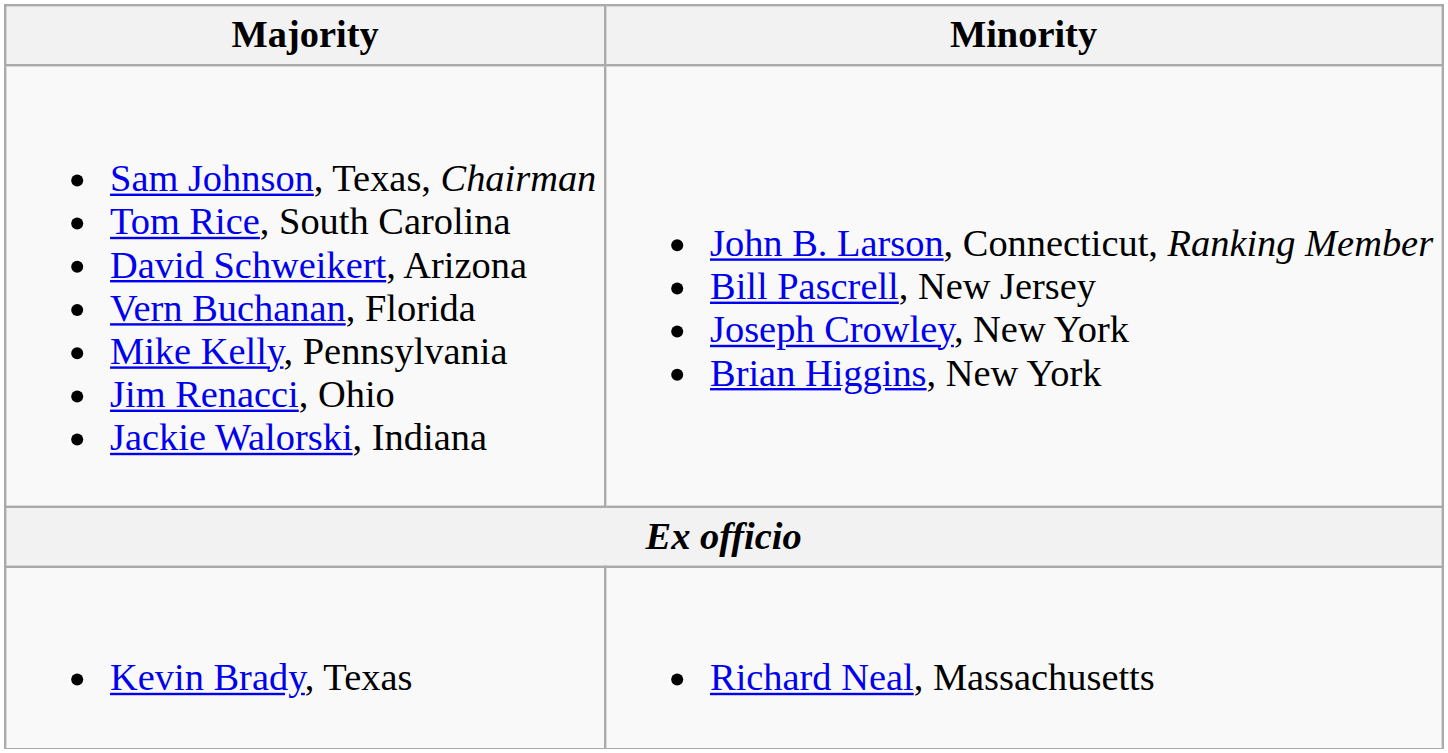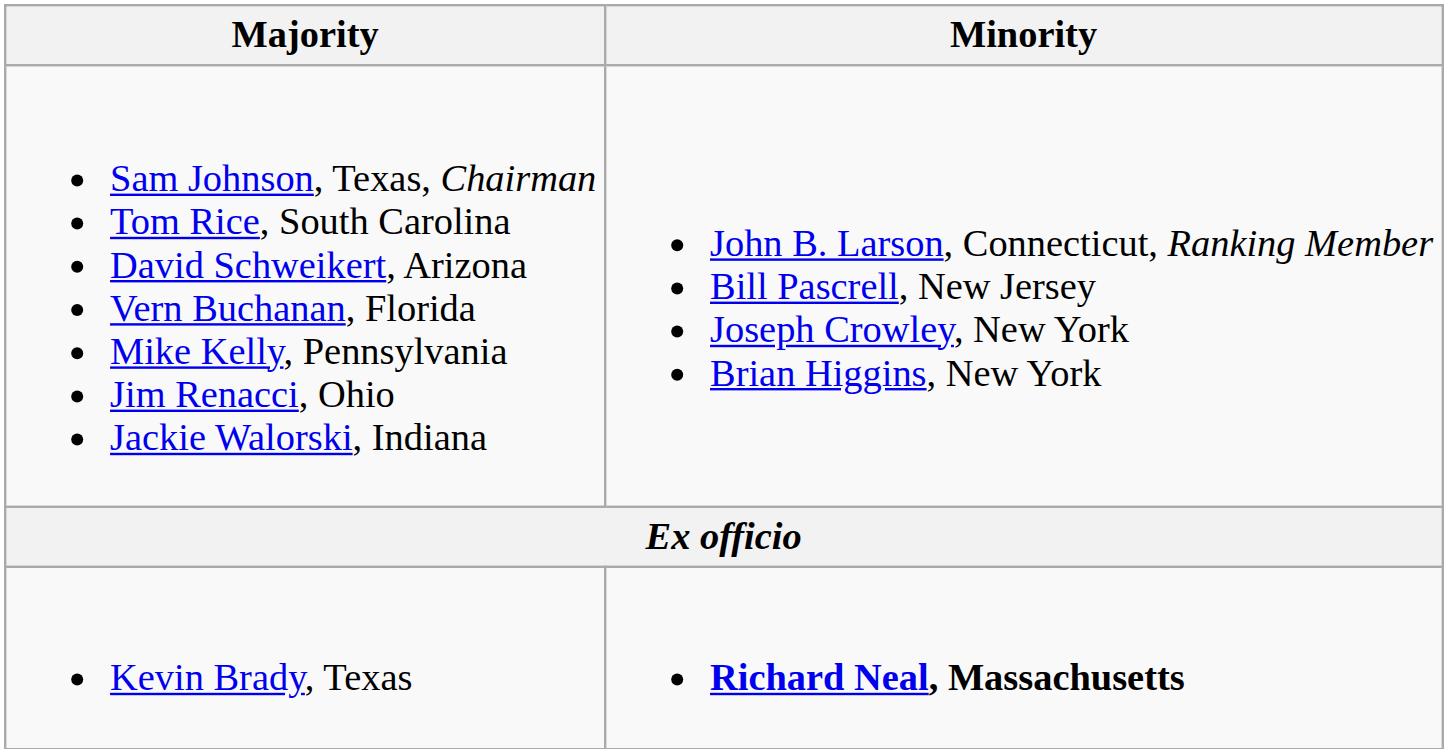(1024, 679) normal -> (1024, 679) bold
